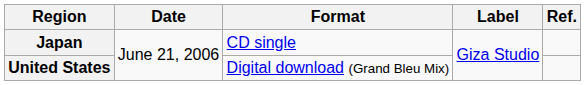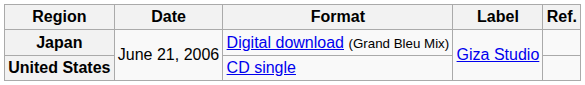(261, 42) CD single -> (338, 42) Digital download (Grand Bleu Mix)
(338, 67) Digital download (Grand Bleu Mix) -> (261, 67) CD single
